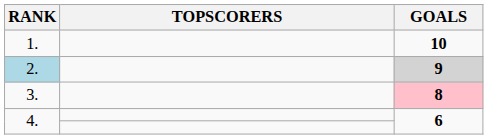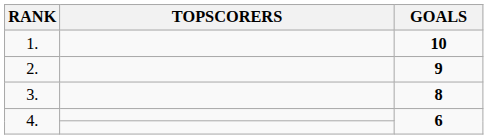(32, 69) lightblue background -> (32, 69) no background
(439, 69) lightgrey background -> (439, 69) no background
(439, 95) pink background -> (439, 95) no background
